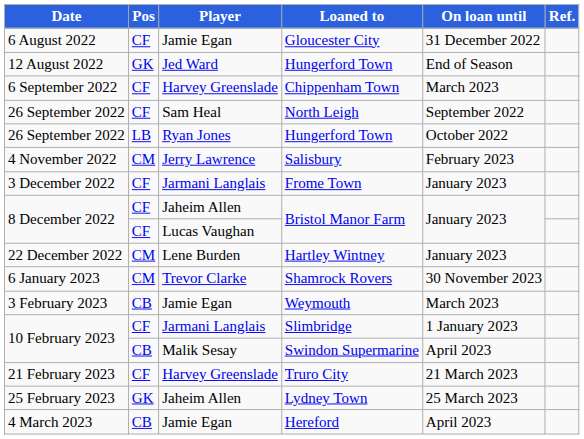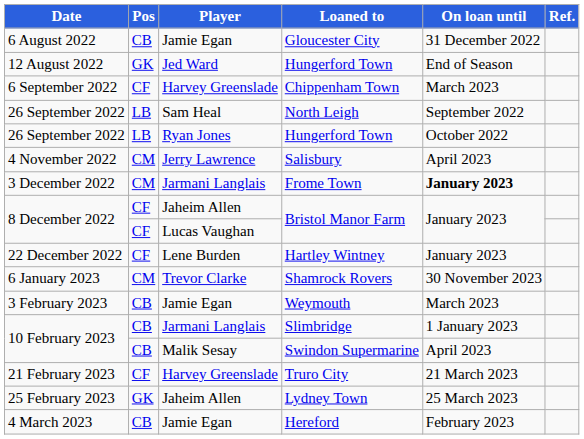(141, 40) CF -> (142, 40) CB
(141, 111) CF -> (141, 111) LB
(470, 159) February 2023 -> (459, 159) April 2023
(141, 183) CF -> (144, 183) CM
(466, 183) normal -> (469, 183) bold
(144, 254) CM -> (141, 254) CF
(141, 326) CF -> (142, 326) CB
(459, 421) April 2023 -> (470, 421) February 2023
